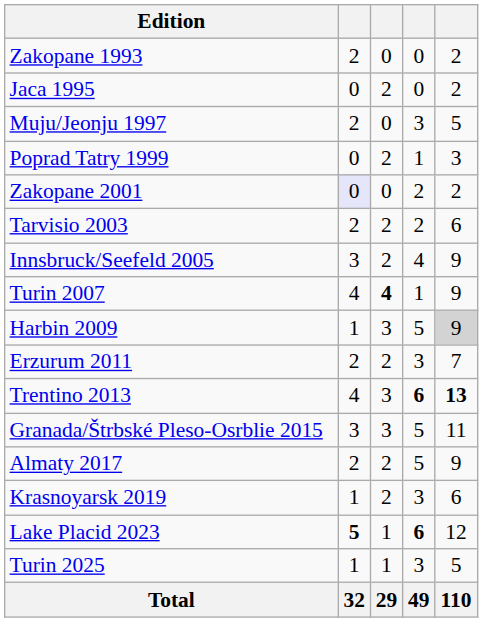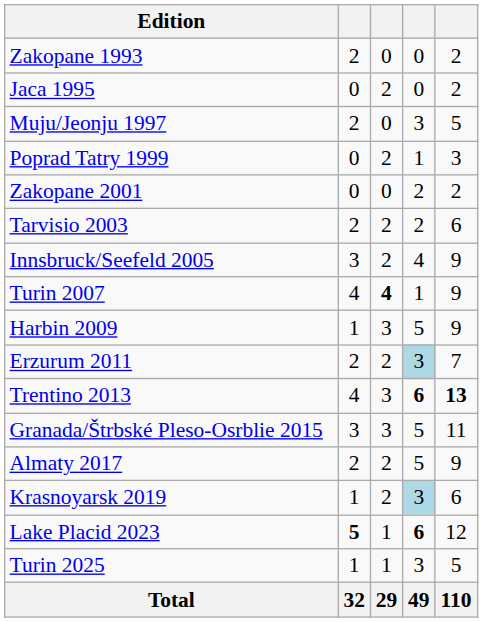(354, 191) lavender background -> (354, 191) no background
(456, 327) lightgrey background -> (456, 327) no background
(419, 361) no background -> (419, 361) lightblue background
(419, 497) no background -> (419, 497) lightblue background
